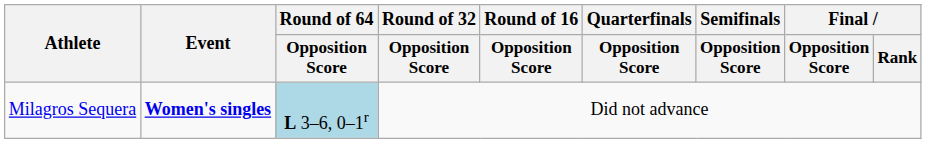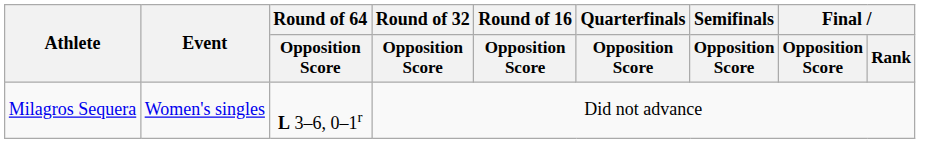(208, 110) bold -> (205, 110) normal
(327, 121) lightblue background -> (320, 121) no background
